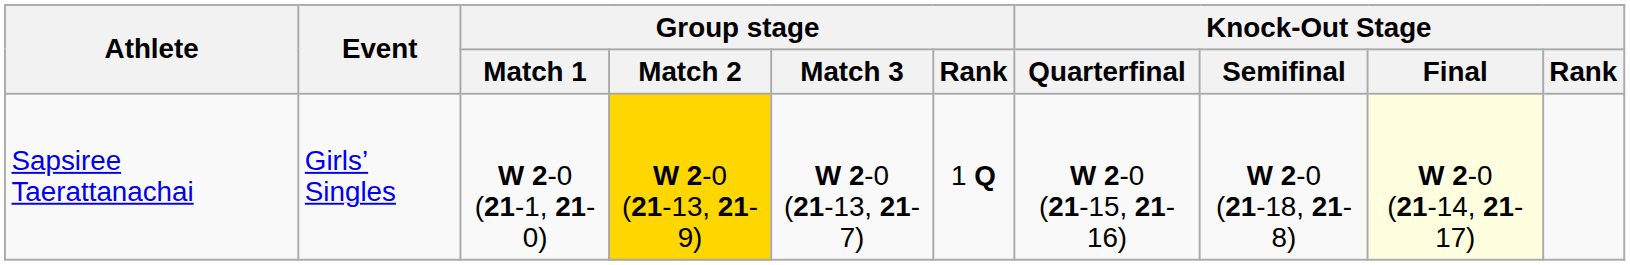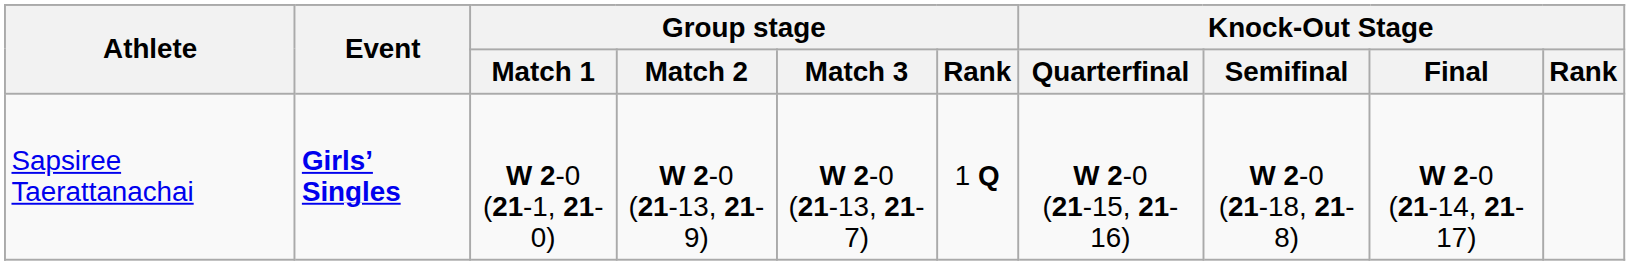(350, 177) normal -> (351, 177) bold
(690, 208) gold background -> (696, 208) no background
(1455, 208) lightyellow background -> (1456, 208) no background
